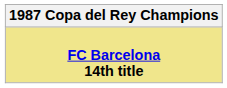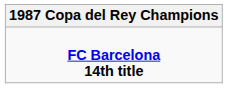(114, 63) khaki background -> (114, 63) no background
